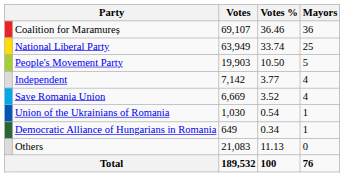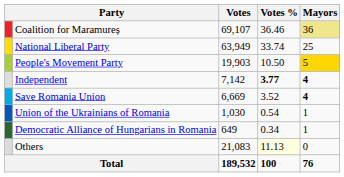(308, 29) no background -> (308, 29) khaki background
(305, 63) no background -> (305, 63) gold background
(270, 79) normal -> (270, 79) bold
(305, 79) normal -> (305, 79) bold
(305, 96) normal -> (305, 96) bold
(272, 146) no background -> (272, 146) lightyellow background
